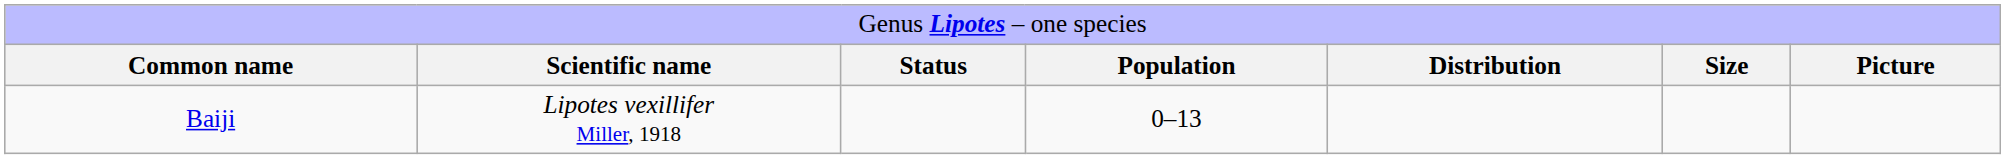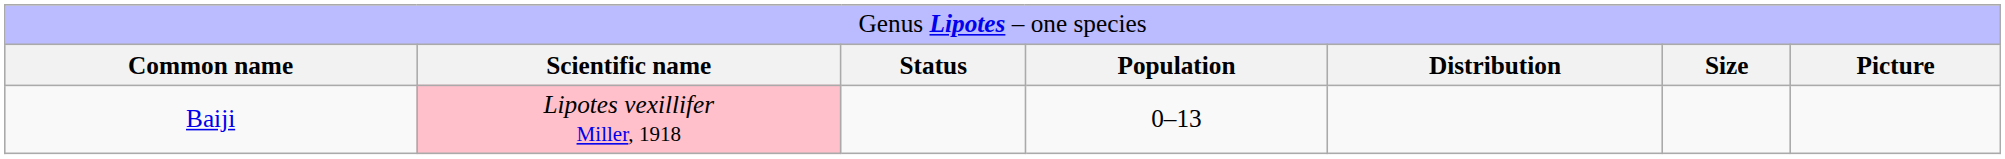(629, 118) no background -> (629, 118) pink background
